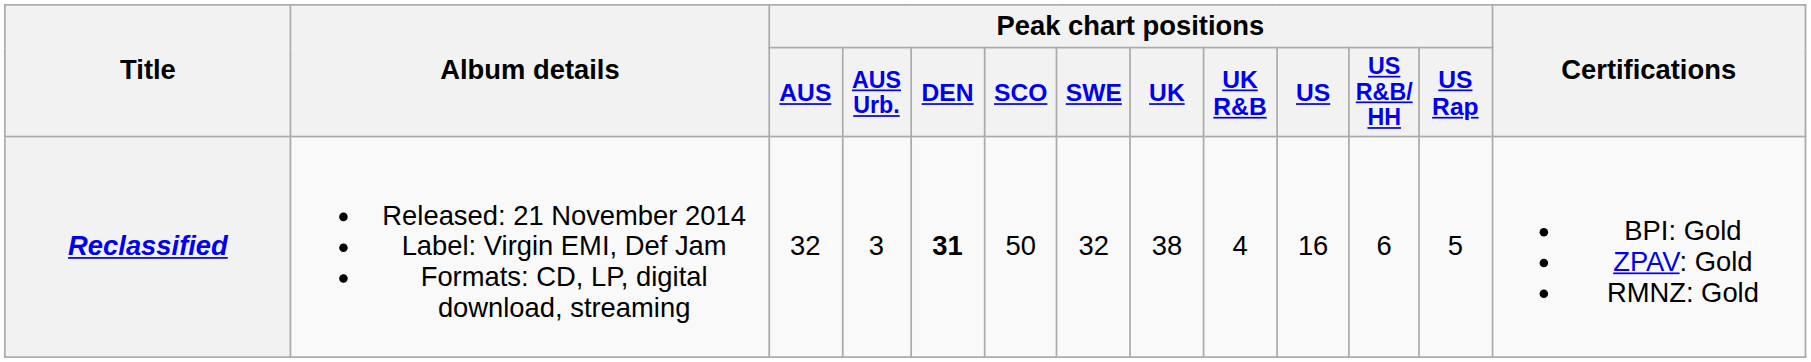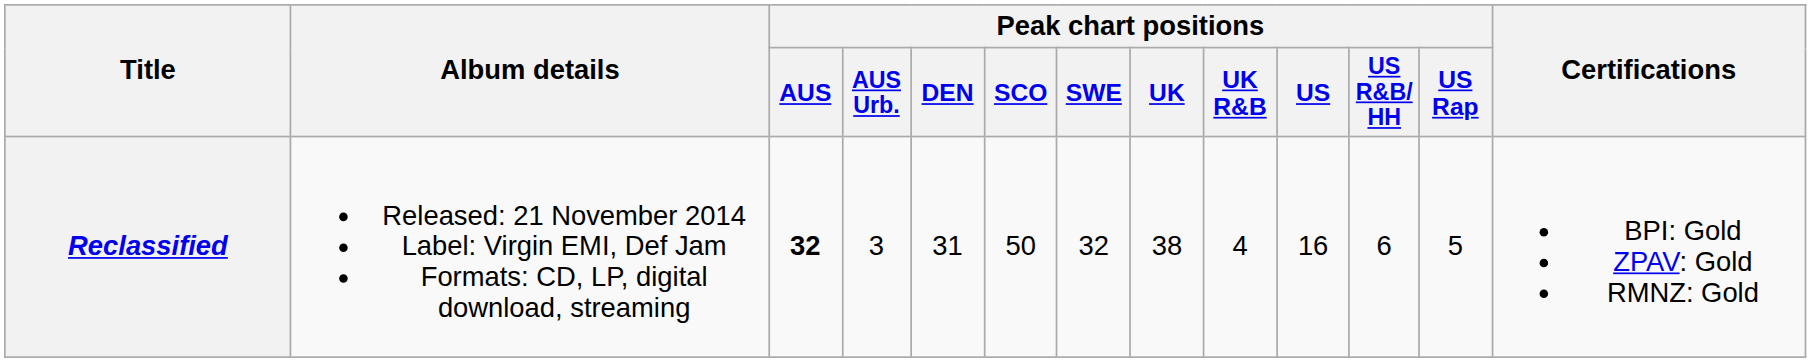(805, 246) normal -> (805, 246) bold
(948, 246) bold -> (948, 246) normal
